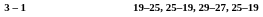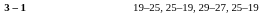(196, 7) bold -> (196, 7) normal
